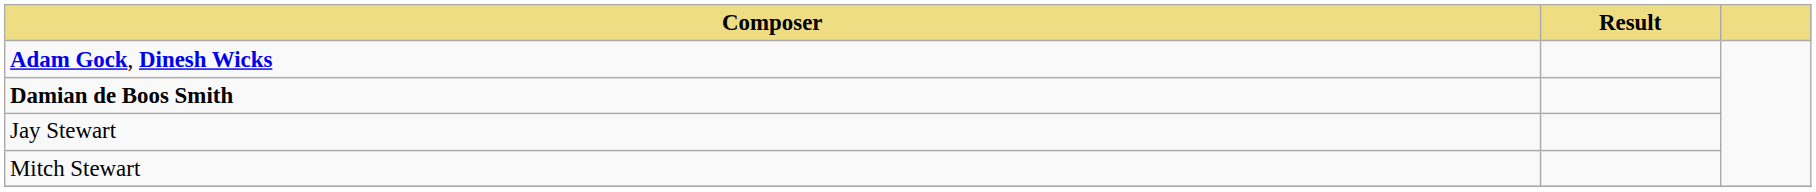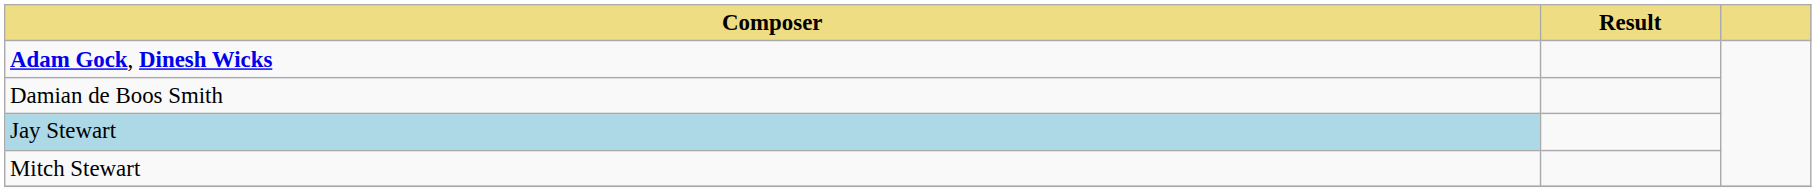(122, 95) bold -> (116, 95) normal
(63, 131) no background -> (63, 131) lightblue background
